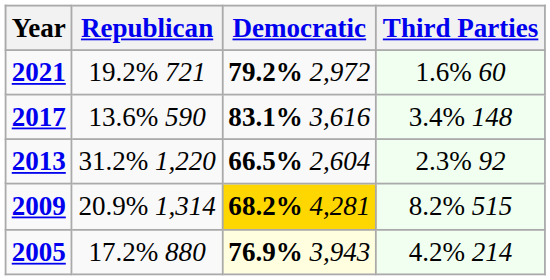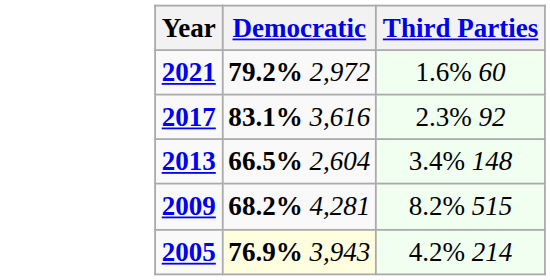- column: (147, 27)
(461, 117) 3.4% 148 -> (461, 117) 2.3% 92
(461, 161) 2.3% 92 -> (461, 161) 3.4% 148
(299, 206) gold background -> (299, 206) no background
